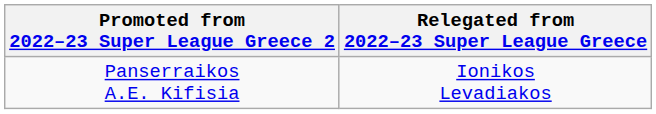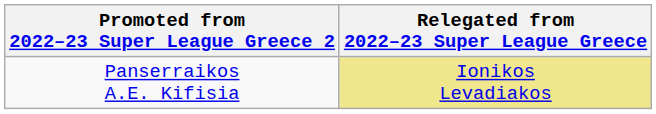(496, 83) no background -> (496, 83) khaki background
